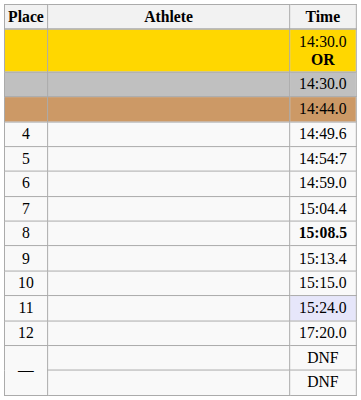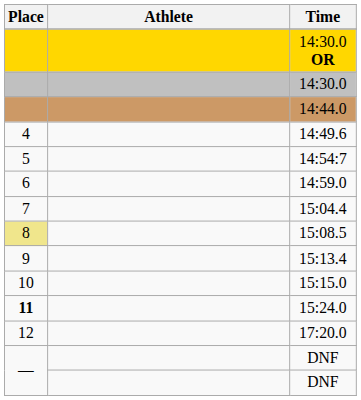(26, 233) no background -> (26, 233) khaki background
(323, 233) bold -> (323, 233) normal
(26, 308) normal -> (26, 308) bold
(323, 308) lavender background -> (323, 308) no background
